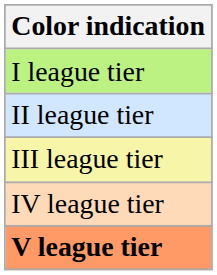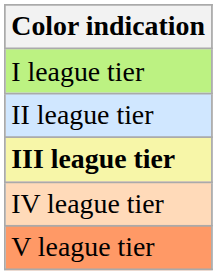(87, 159) normal -> (93, 159) bold
(87, 247) bold -> (83, 247) normal
